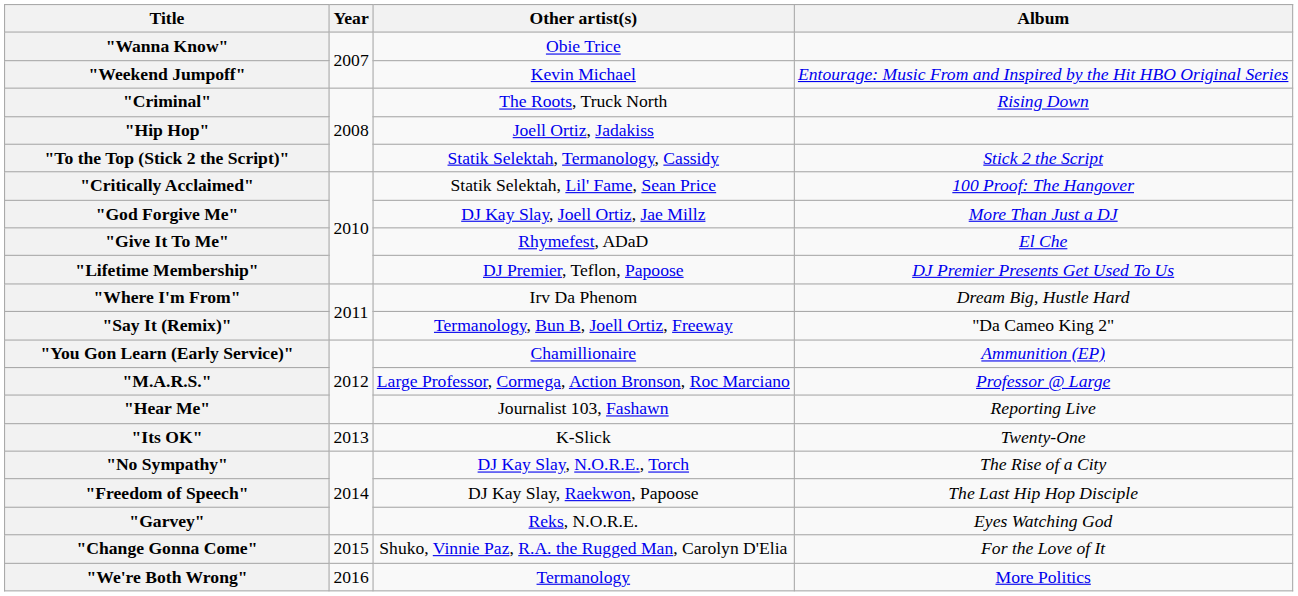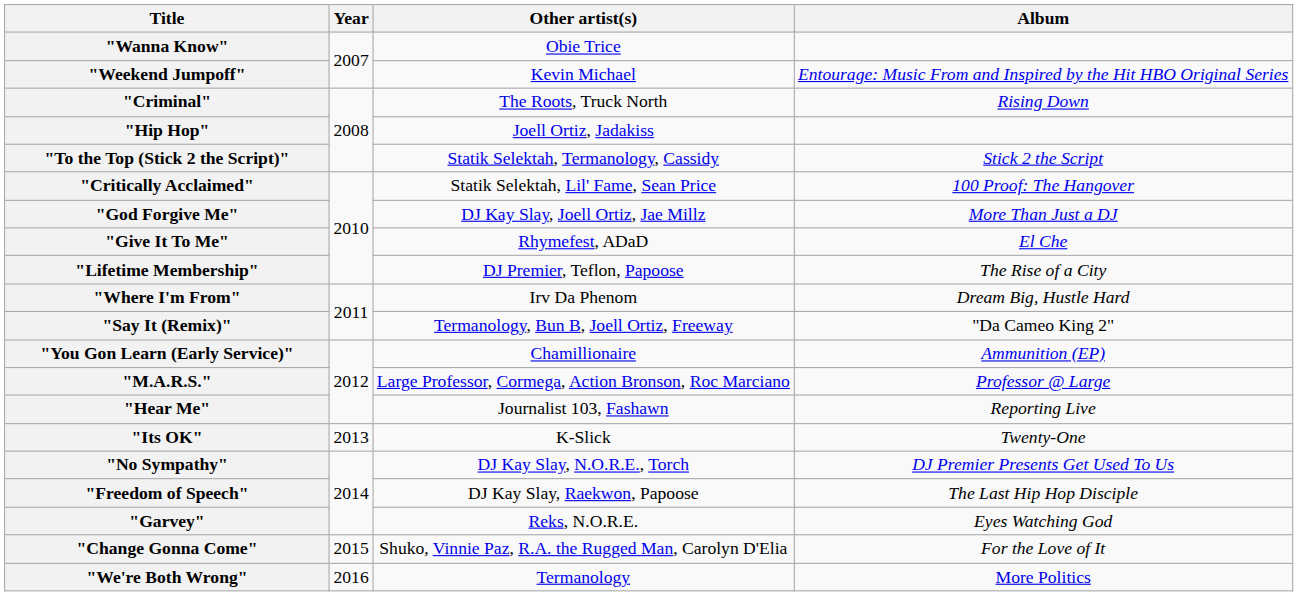(1043, 269) DJ Premier Presents Get Used To Us -> (1043, 269) The Rise of a City
(1043, 465) The Rise of a City -> (1043, 465) DJ Premier Presents Get Used To Us
